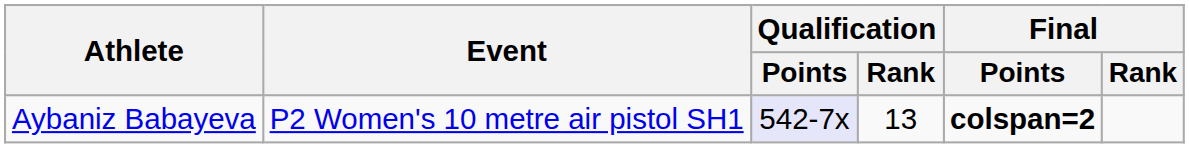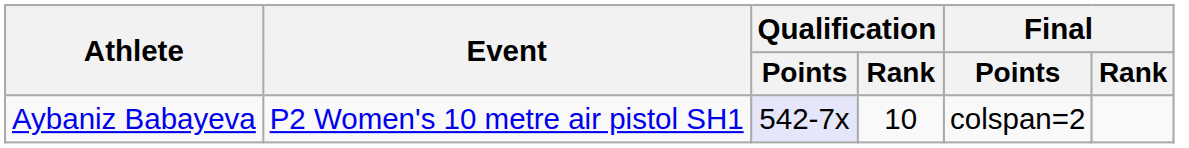(901, 119) 13 -> (901, 119) 10
(1023, 119) bold -> (1018, 119) normal
